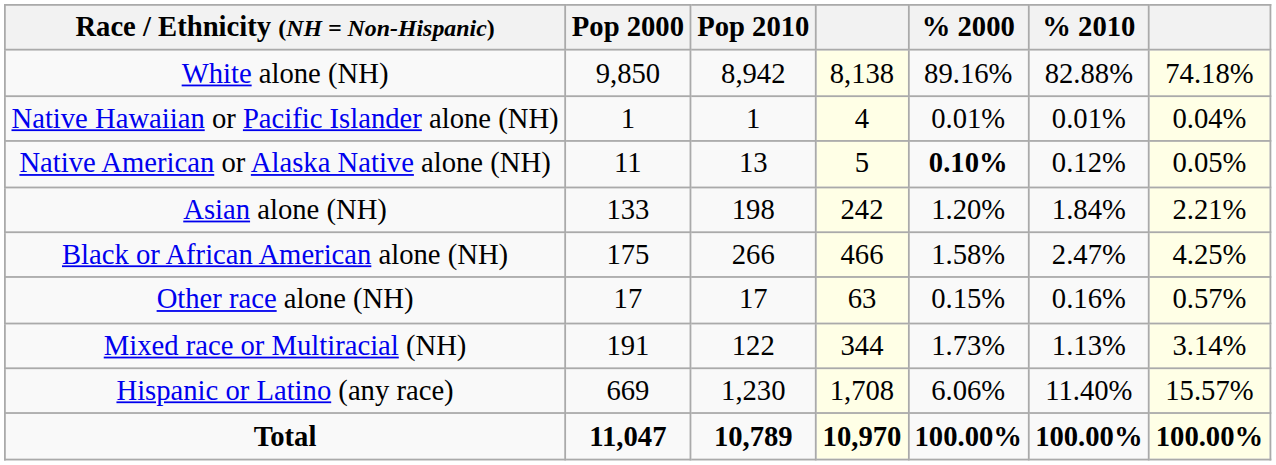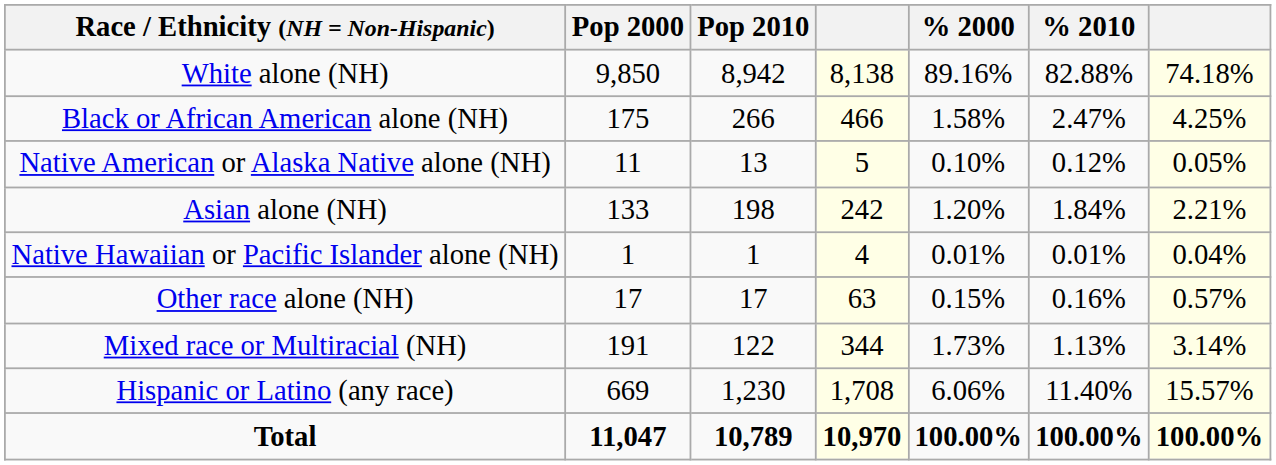rows swapped: (285, 254) <-> (285, 118)
(968, 163) bold -> (968, 163) normal
